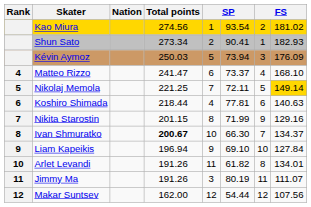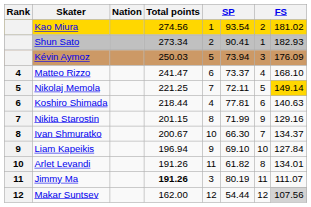(173, 133) bold -> (173, 133) normal
(173, 179) normal -> (173, 179) bold
(289, 194) no background -> (289, 194) lightgrey background
